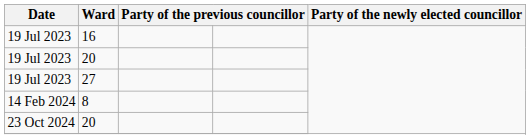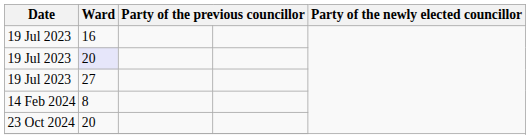(89, 58) no background -> (89, 58) lavender background
